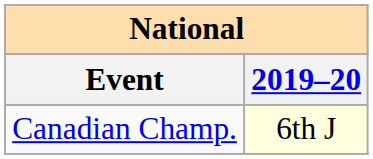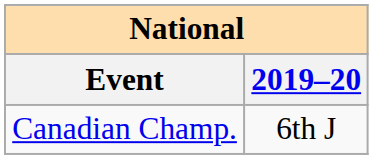(306, 128) lightyellow background -> (306, 128) no background
